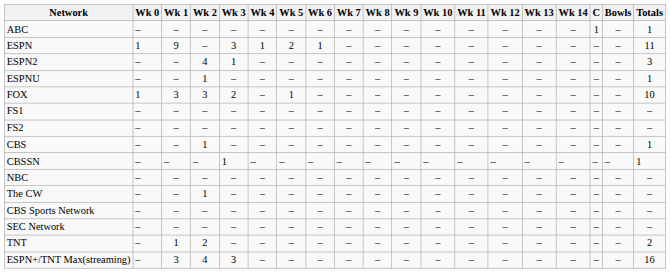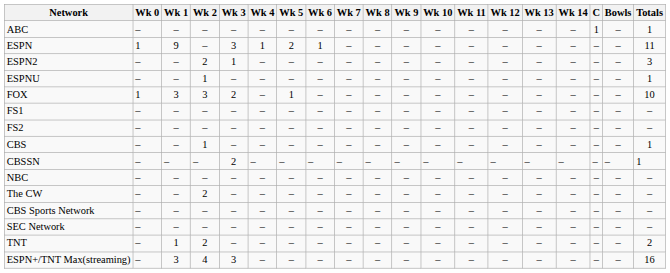(205, 62) 4 -> (205, 62) 2
(224, 161) 1 -> (234, 161) 2
(205, 194) 1 -> (205, 194) 2
